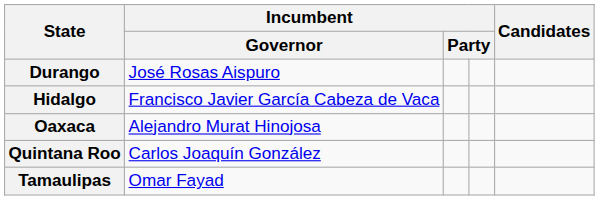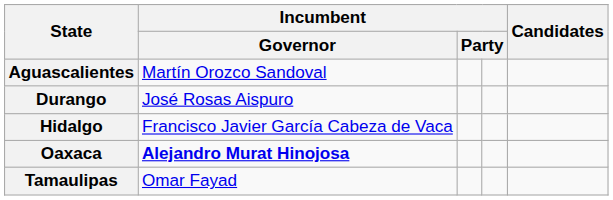+ row: (71, 72)
(225, 126) normal -> (246, 153) bold
- row: (65, 153)
